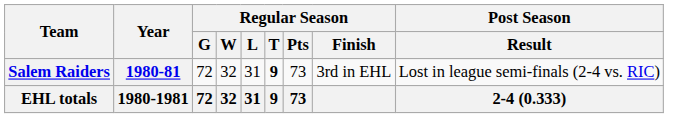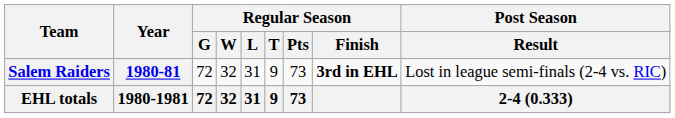(274, 72) bold -> (274, 72) normal
(354, 72) normal -> (357, 72) bold
